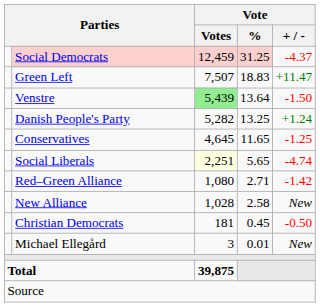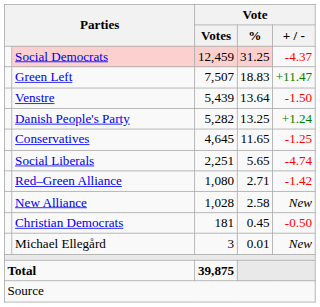(219, 98) lightgreen background -> (219, 98) no background
(219, 160) lightyellow background -> (219, 160) no background
